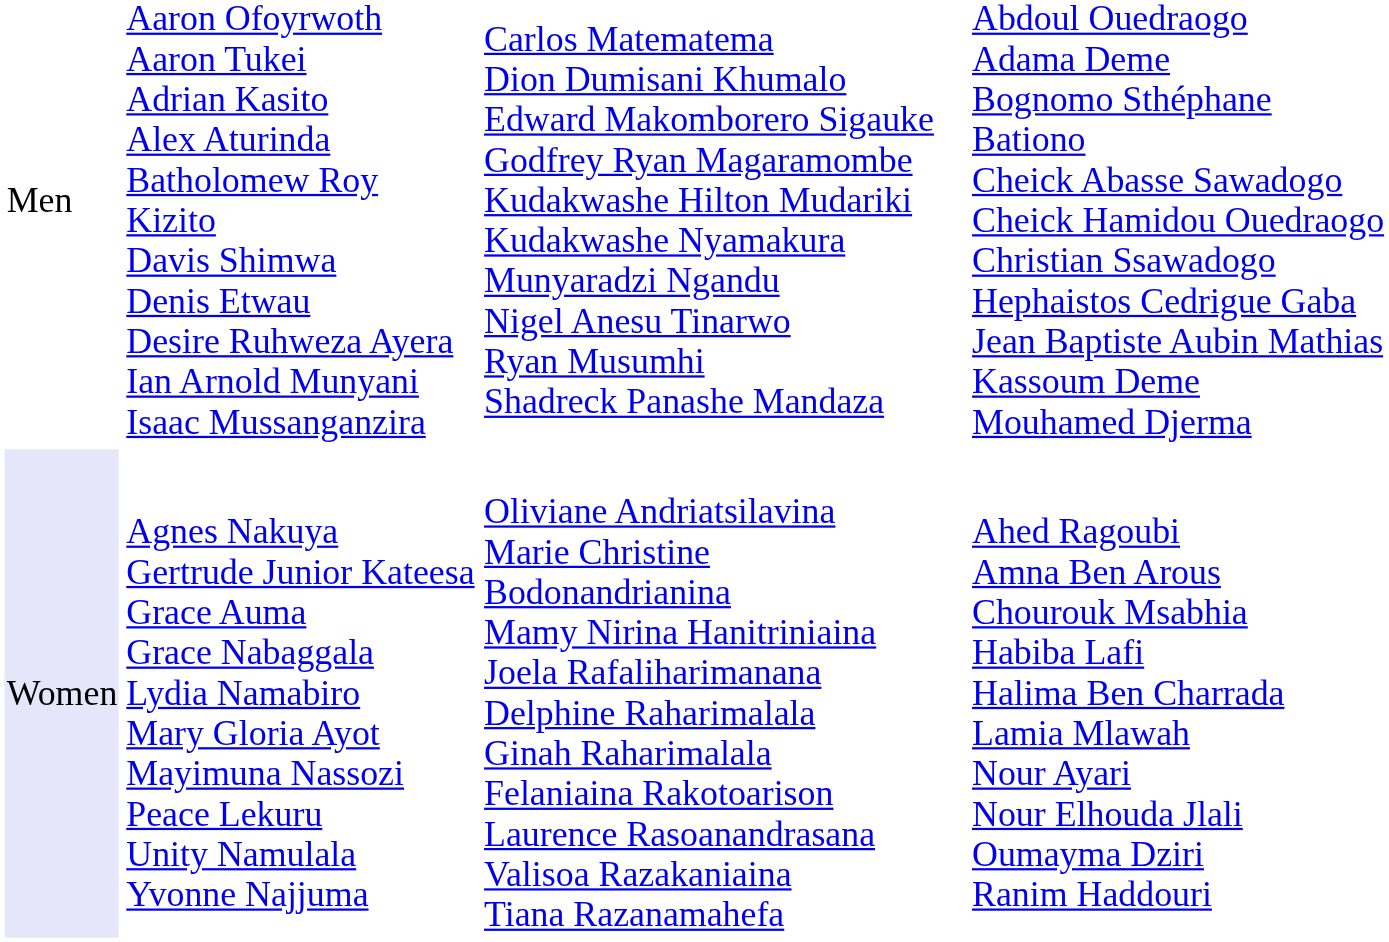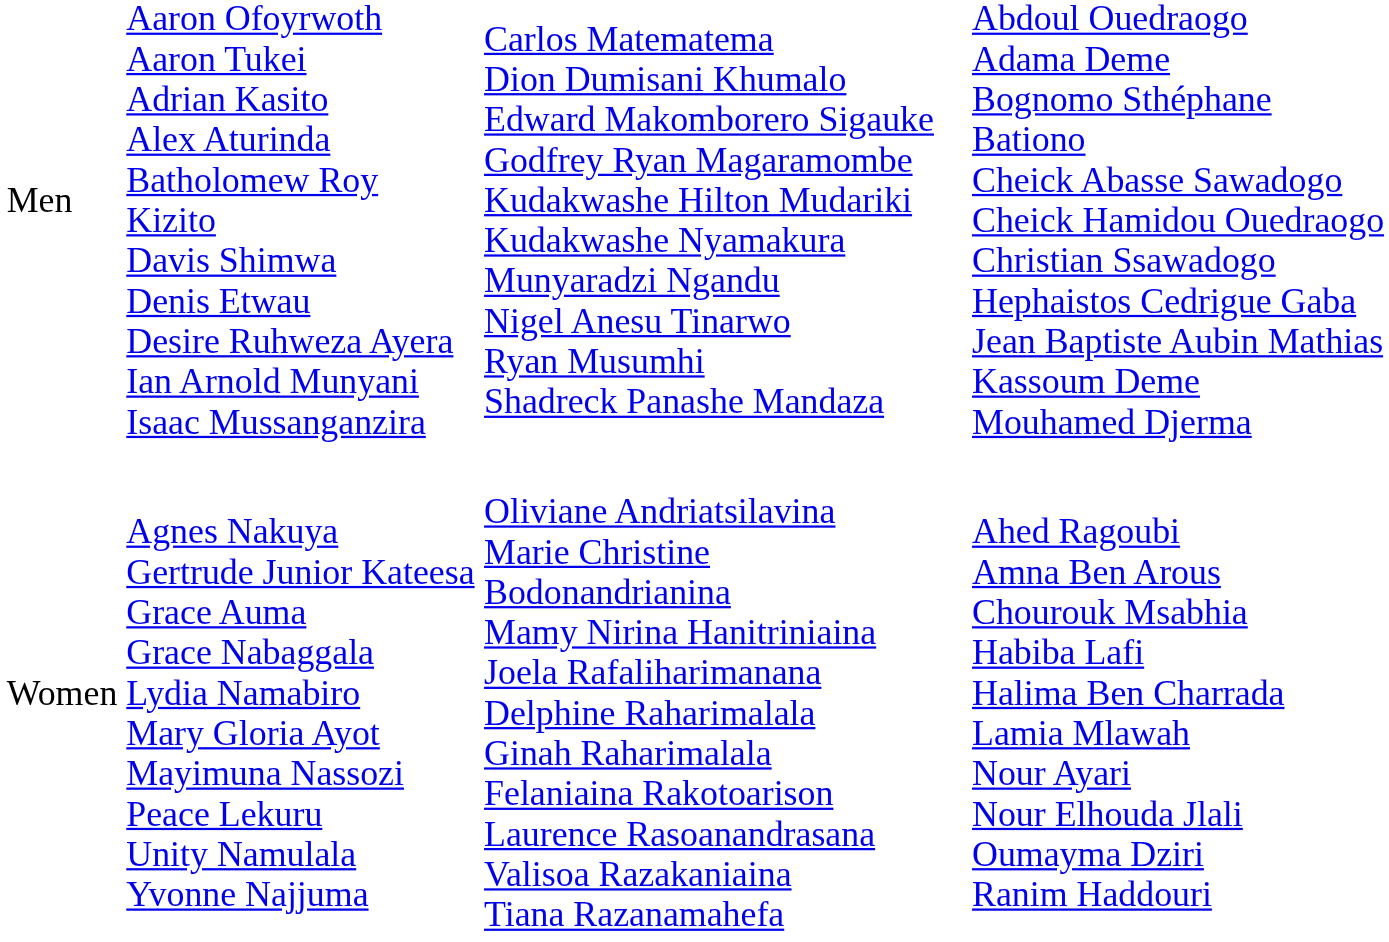(62, 692) lavender background -> (62, 692) no background
